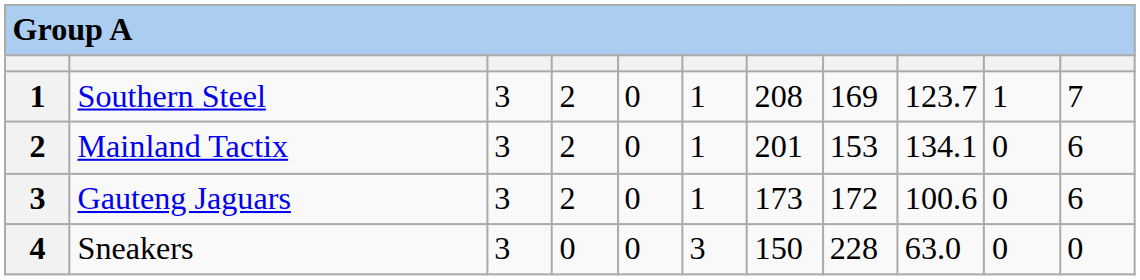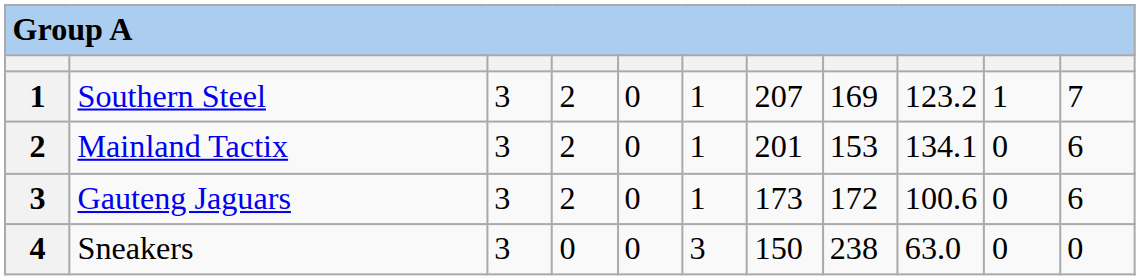(779, 95) 208 -> (779, 95) 207
(941, 95) 123.7 -> (941, 95) 123.2
(854, 248) 228 -> (854, 248) 238
